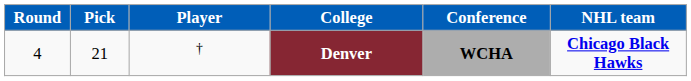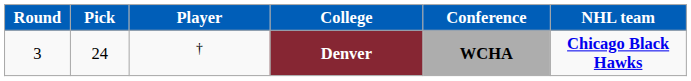(37, 52) 4 -> (37, 52) 3
(100, 52) 21 -> (100, 52) 24
